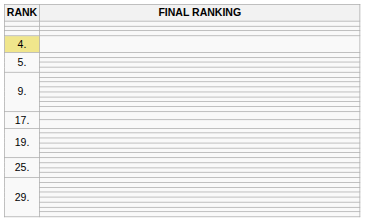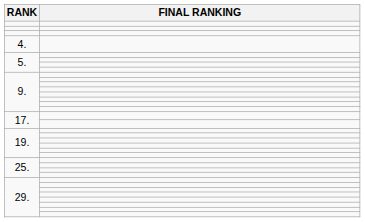(22, 44) khaki background -> (22, 44) no background
